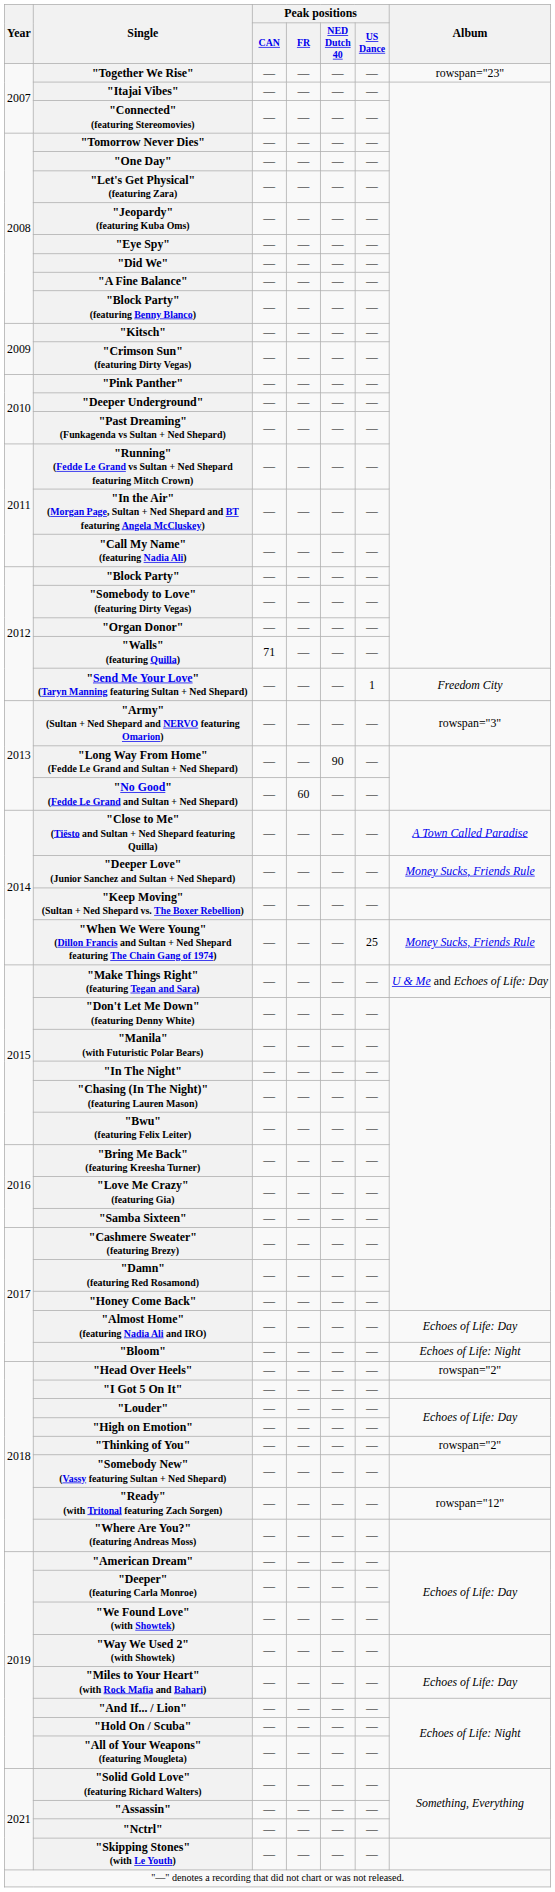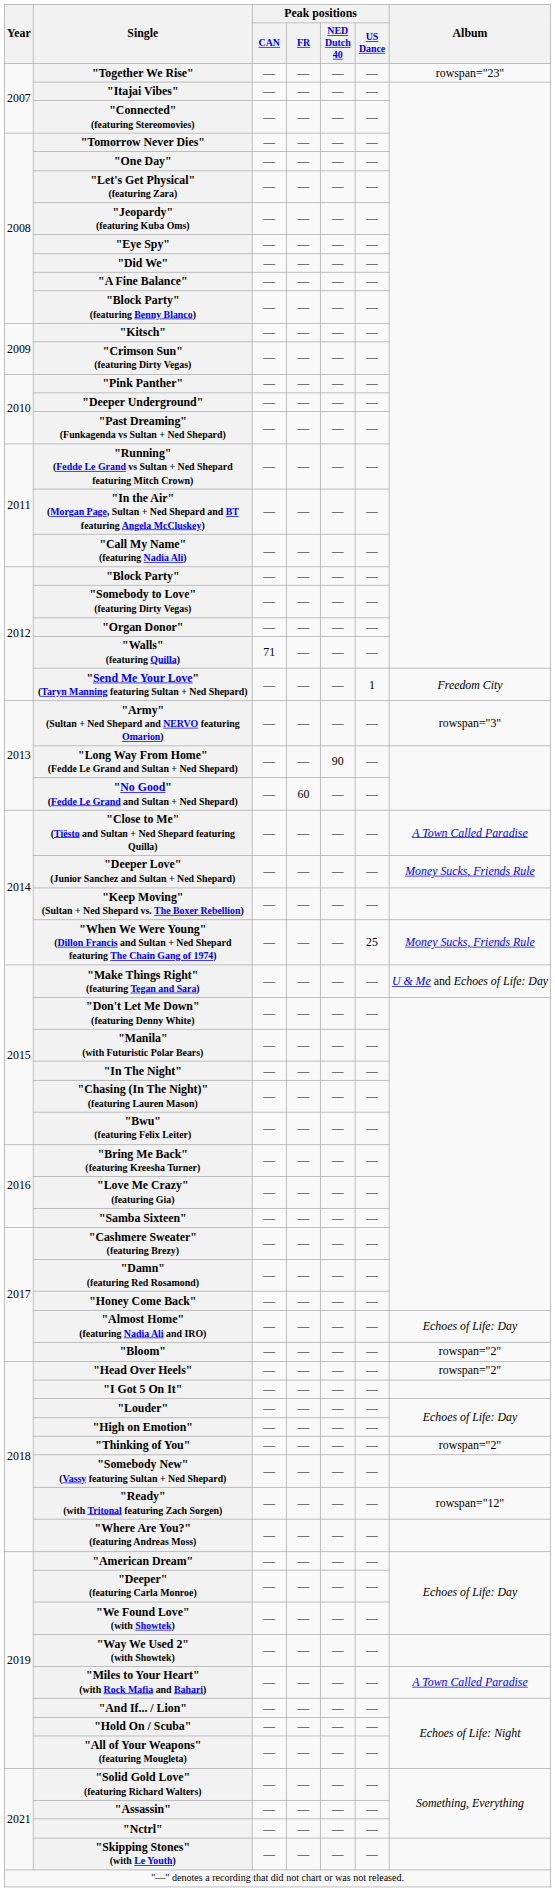(470, 1351) Echoes of Life: Night -> (470, 1351) rowspan="2"
(470, 1682) Echoes of Life: Day -> (470, 1682) A Town Called Paradise
